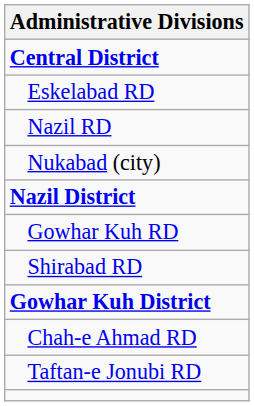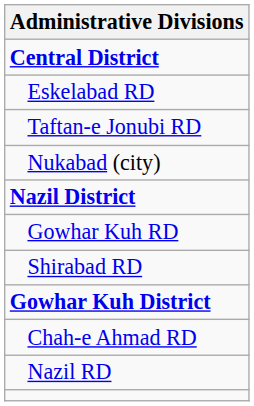(69, 127) Nazil RD -> (114, 127) Taftan-e Jonubi RD
(114, 372) Taftan-e Jonubi RD -> (69, 372) Nazil RD
